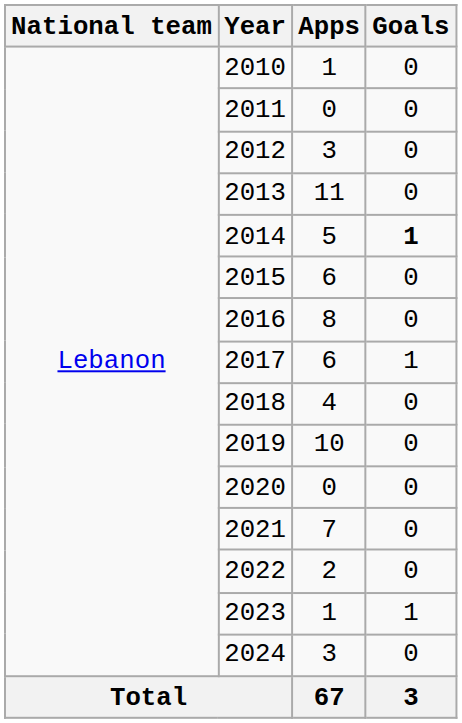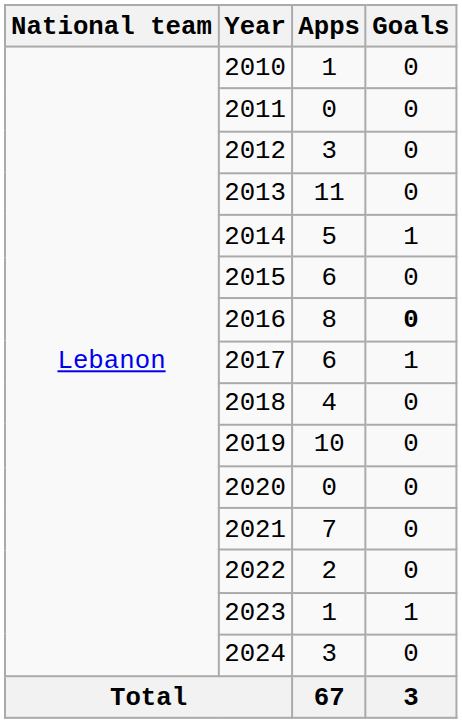(411, 236) bold -> (411, 236) normal
(411, 320) normal -> (411, 320) bold
